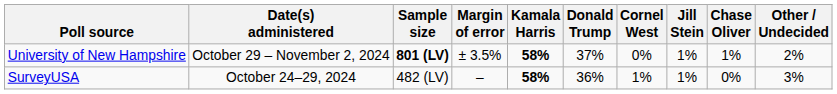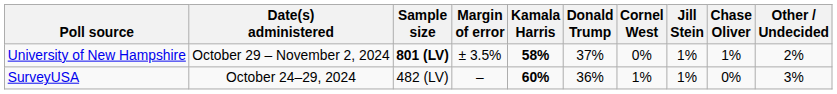(536, 78) 58% -> (536, 78) 60%
